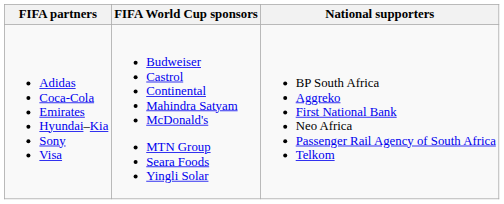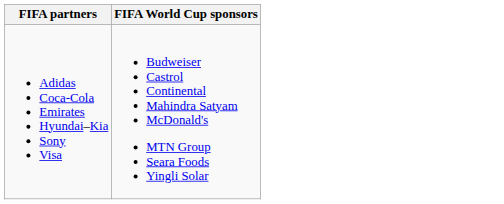- column: (380, 14)
